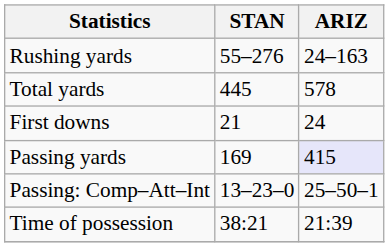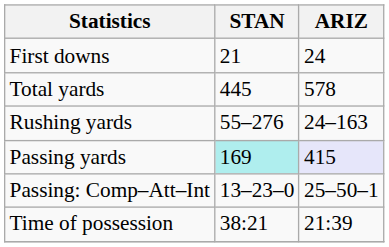rows swapped: (60, 122) <-> (71, 55)
(236, 156) no background -> (236, 156) paleturquoise background
